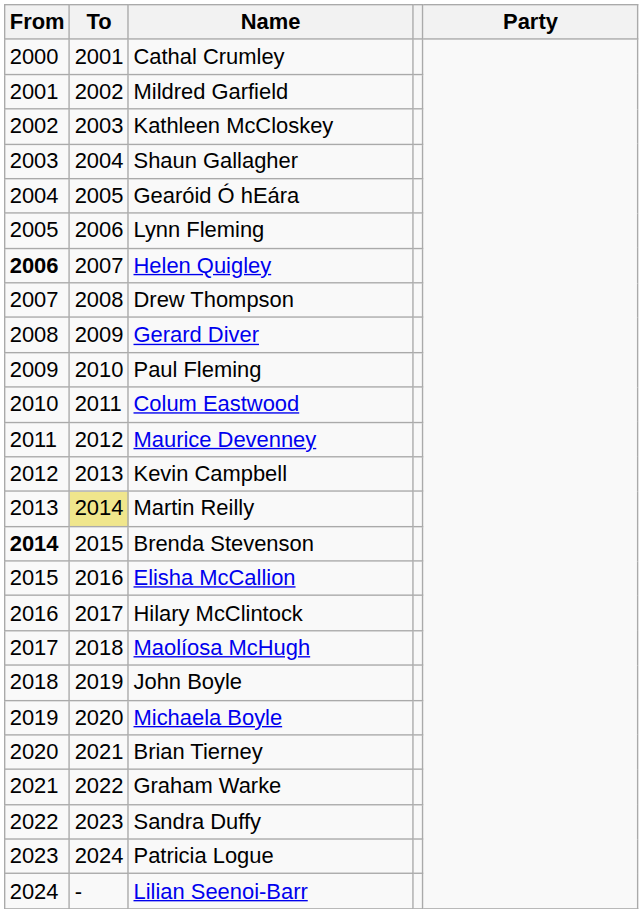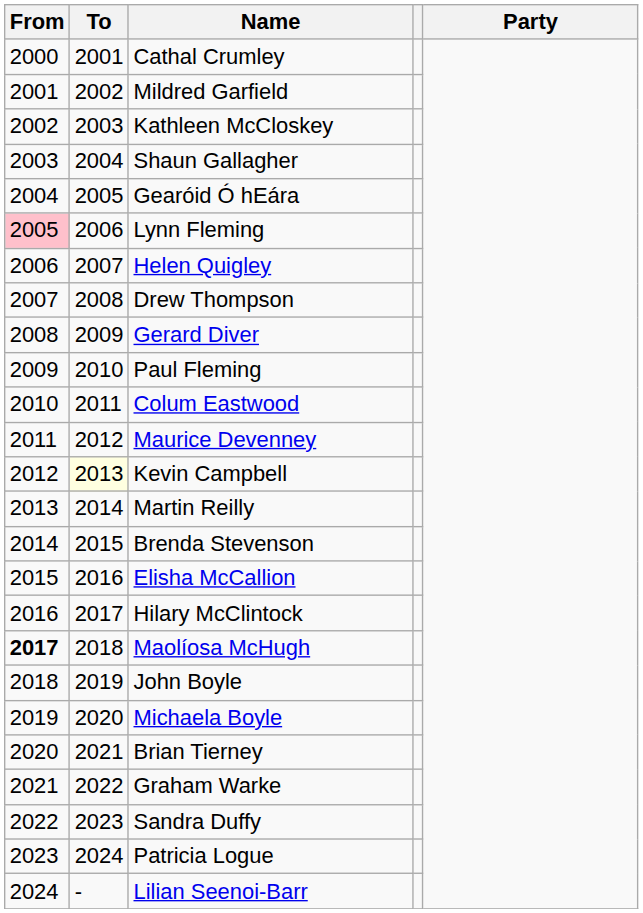(34, 230) no background -> (34, 230) pink background
(34, 265) bold -> (34, 265) normal
(99, 473) no background -> (99, 473) lightyellow background
(99, 508) khaki background -> (99, 508) no background
(34, 543) bold -> (34, 543) normal
(34, 647) normal -> (34, 647) bold
